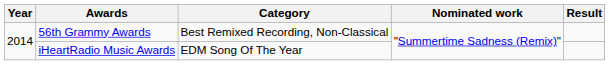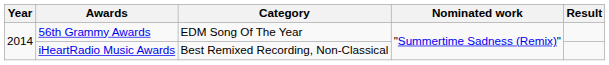(284, 32) Best Remixed Recording, Non-Classical -> (241, 32) EDM Song Of The Year
(241, 50) EDM Song Of The Year -> (284, 50) Best Remixed Recording, Non-Classical
